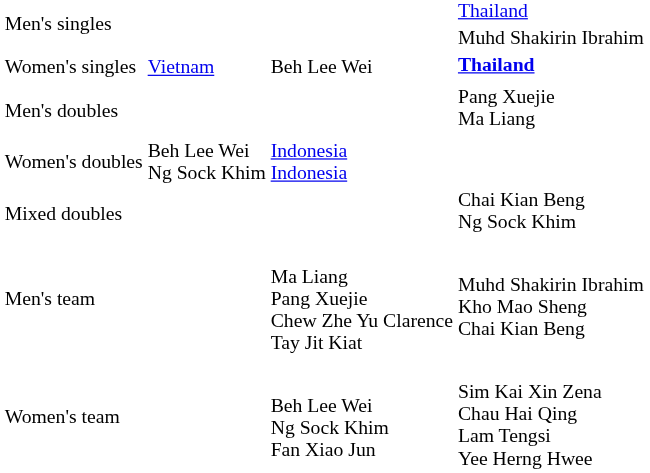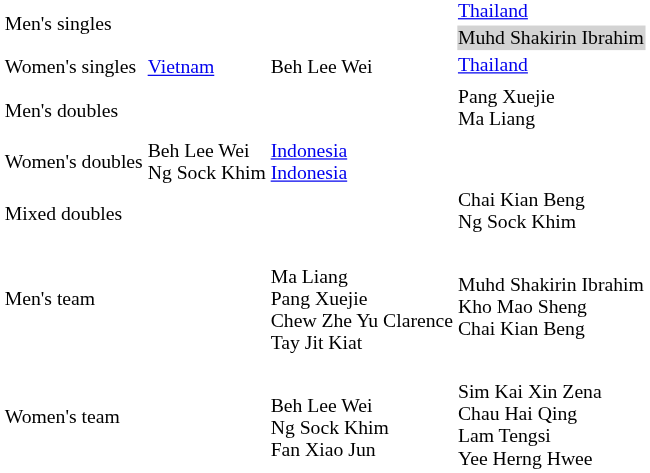(551, 37) no background -> (551, 37) lightgrey background
(496, 64) bold -> (493, 64) normal
